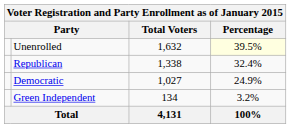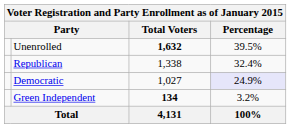(170, 47) normal -> (170, 47) bold
(248, 47) lightyellow background -> (248, 47) no background
(248, 81) no background -> (248, 81) lavender background
(170, 98) normal -> (170, 98) bold
